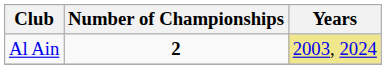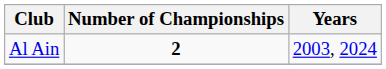(335, 49) khaki background -> (335, 49) no background
